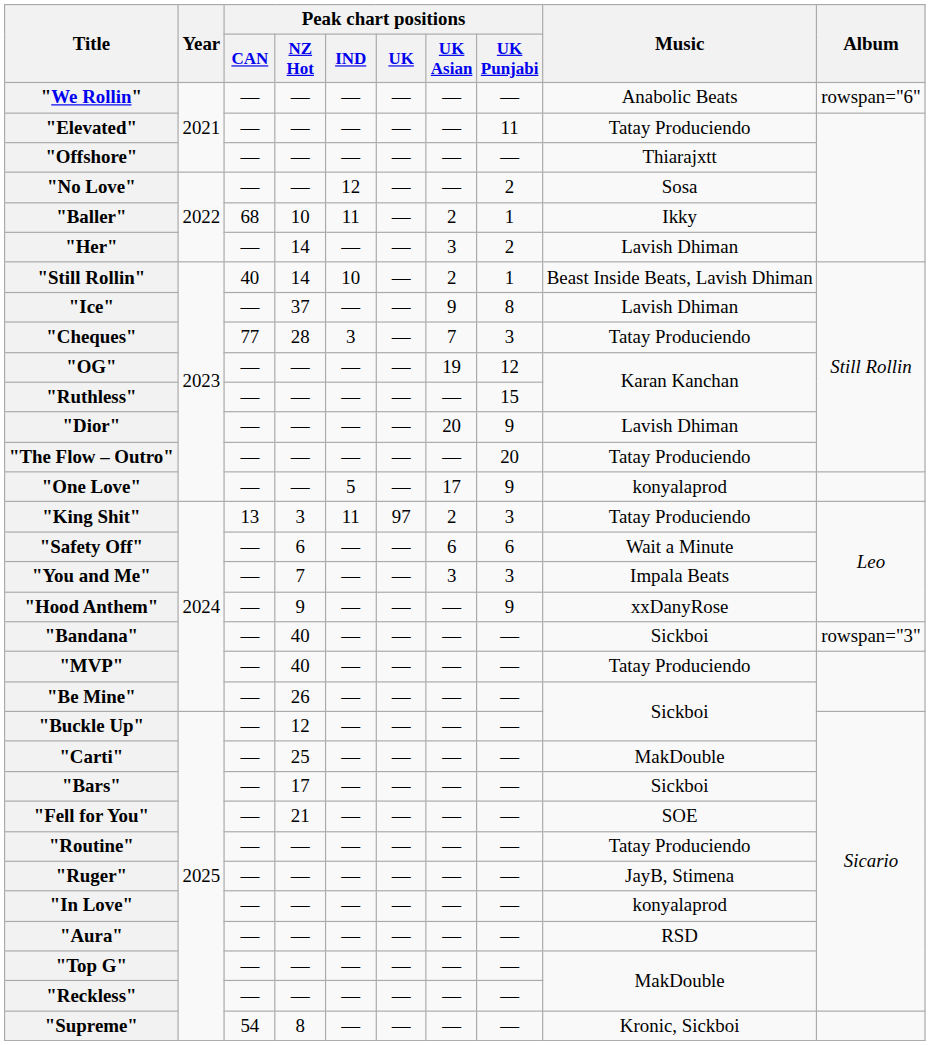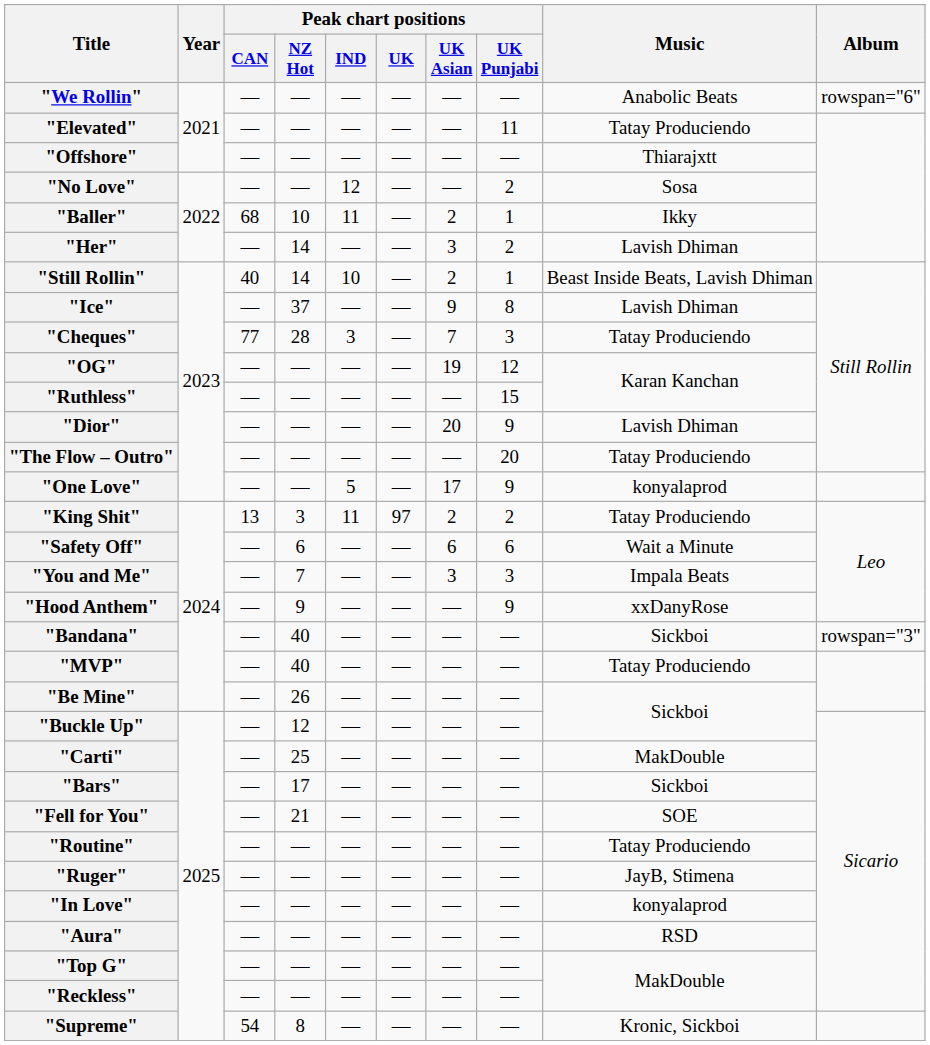(510, 516) 3 -> (510, 516) 2
